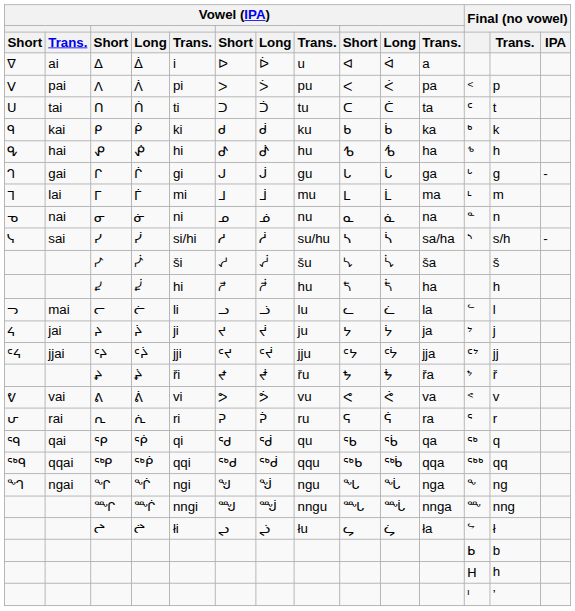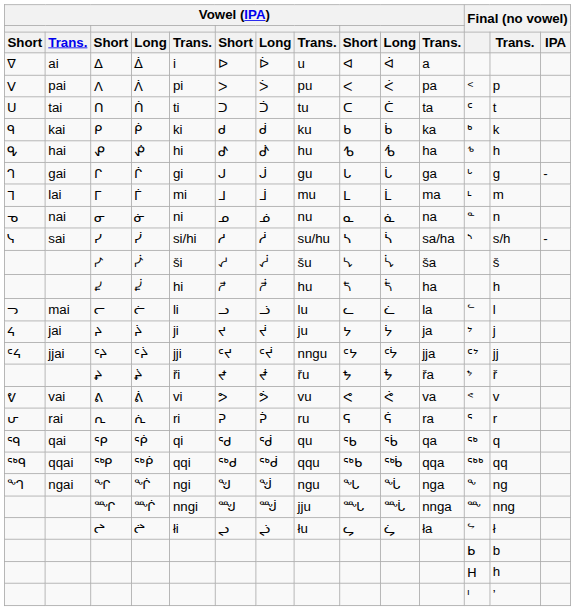(304, 353) jju -> (312, 353) nngu
(312, 506) nngu -> (304, 506) jju
